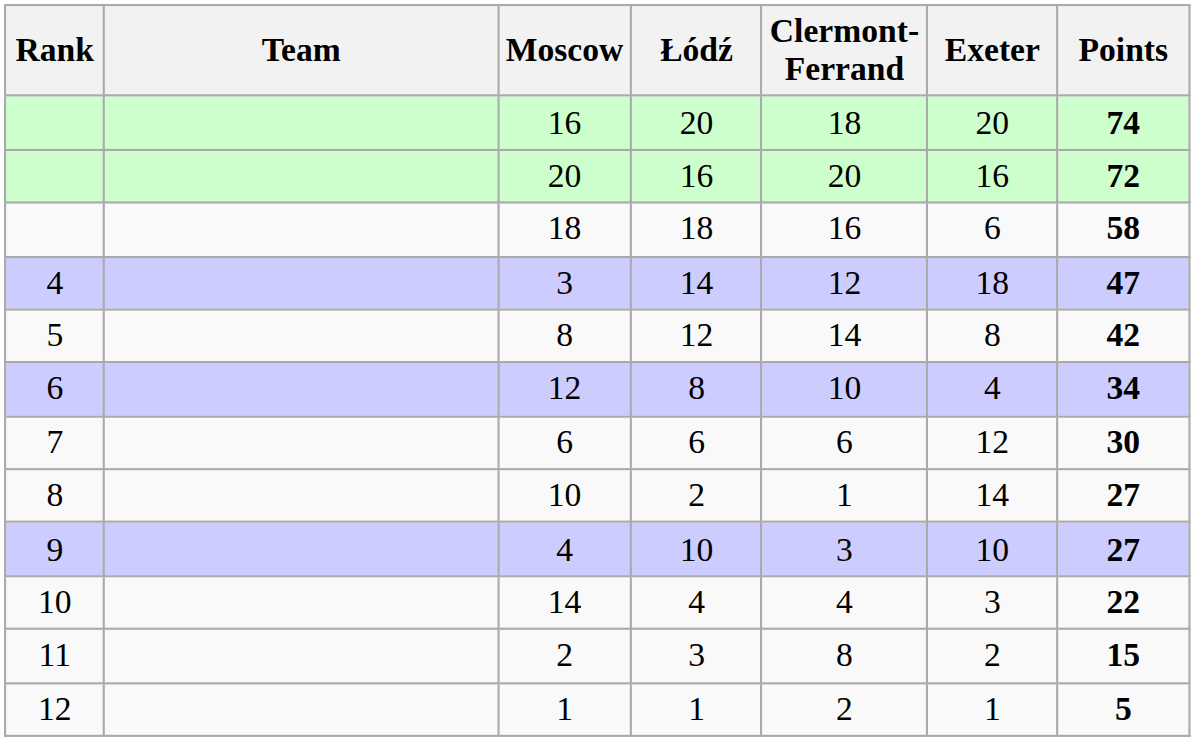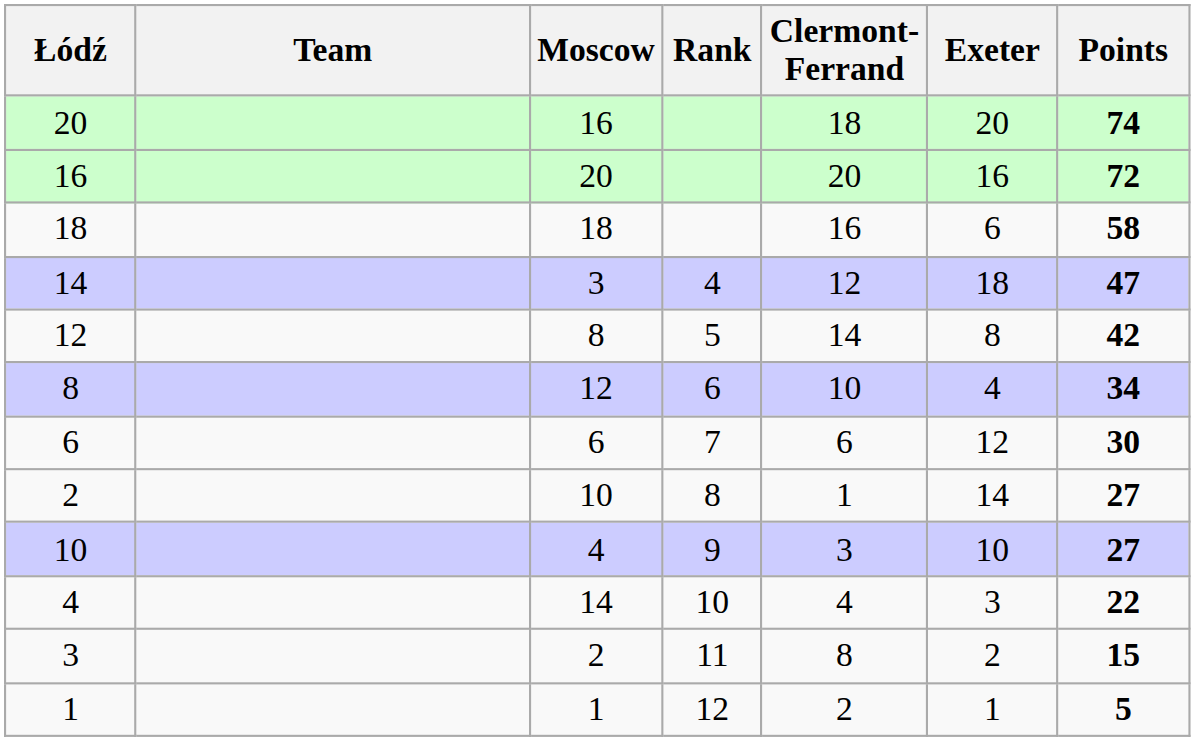columns swapped: (55, 50) <-> (697, 50)
